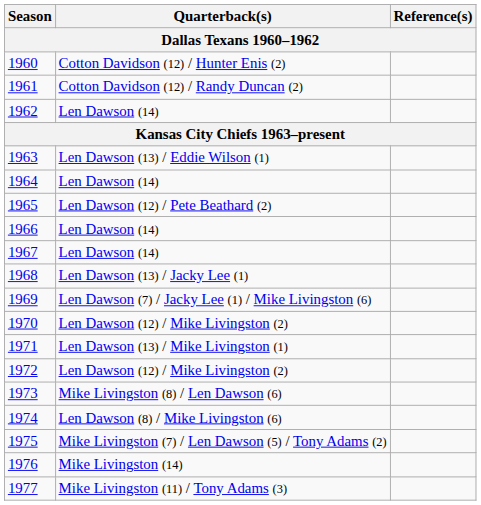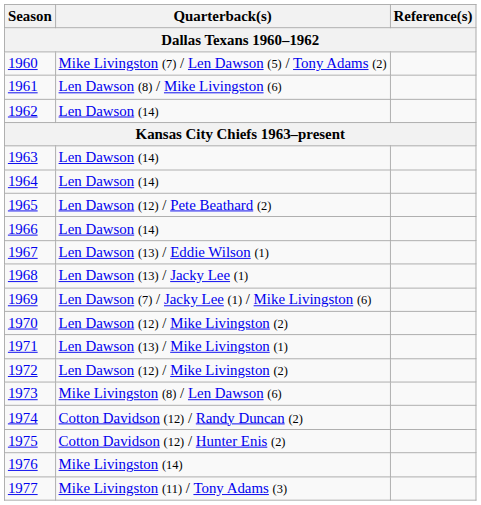(172, 63) Cotton Davidson (12) / Hunter Enis (2) -> (223, 63) Mike Livingston (7) / Len Dawson (5) / Tony Adams (2)
(181, 87) Cotton Davidson (12) / Randy Duncan (2) -> (170, 87) Len Dawson (8) / Mike Livingston (6)
(164, 157) Len Dawson (13) / Eddie Wilson (1) -> (109, 157) Len Dawson (14)
(109, 252) Len Dawson (14) -> (164, 252) Len Dawson (13) / Eddie Wilson (1)
(170, 417) Len Dawson (8) / Mike Livingston (6) -> (181, 417) Cotton Davidson (12) / Randy Duncan (2)
(223, 441) Mike Livingston (7) / Len Dawson (5) / Tony Adams (2) -> (172, 441) Cotton Davidson (12) / Hunter Enis (2)
